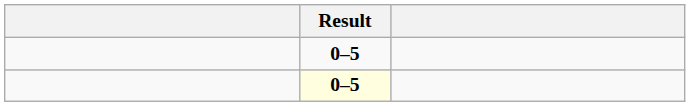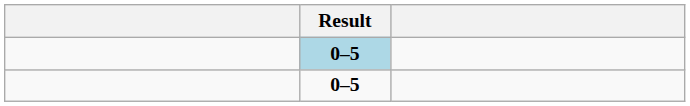(345, 53) no background -> (345, 53) lightblue background
(345, 85) lightyellow background -> (345, 85) no background
